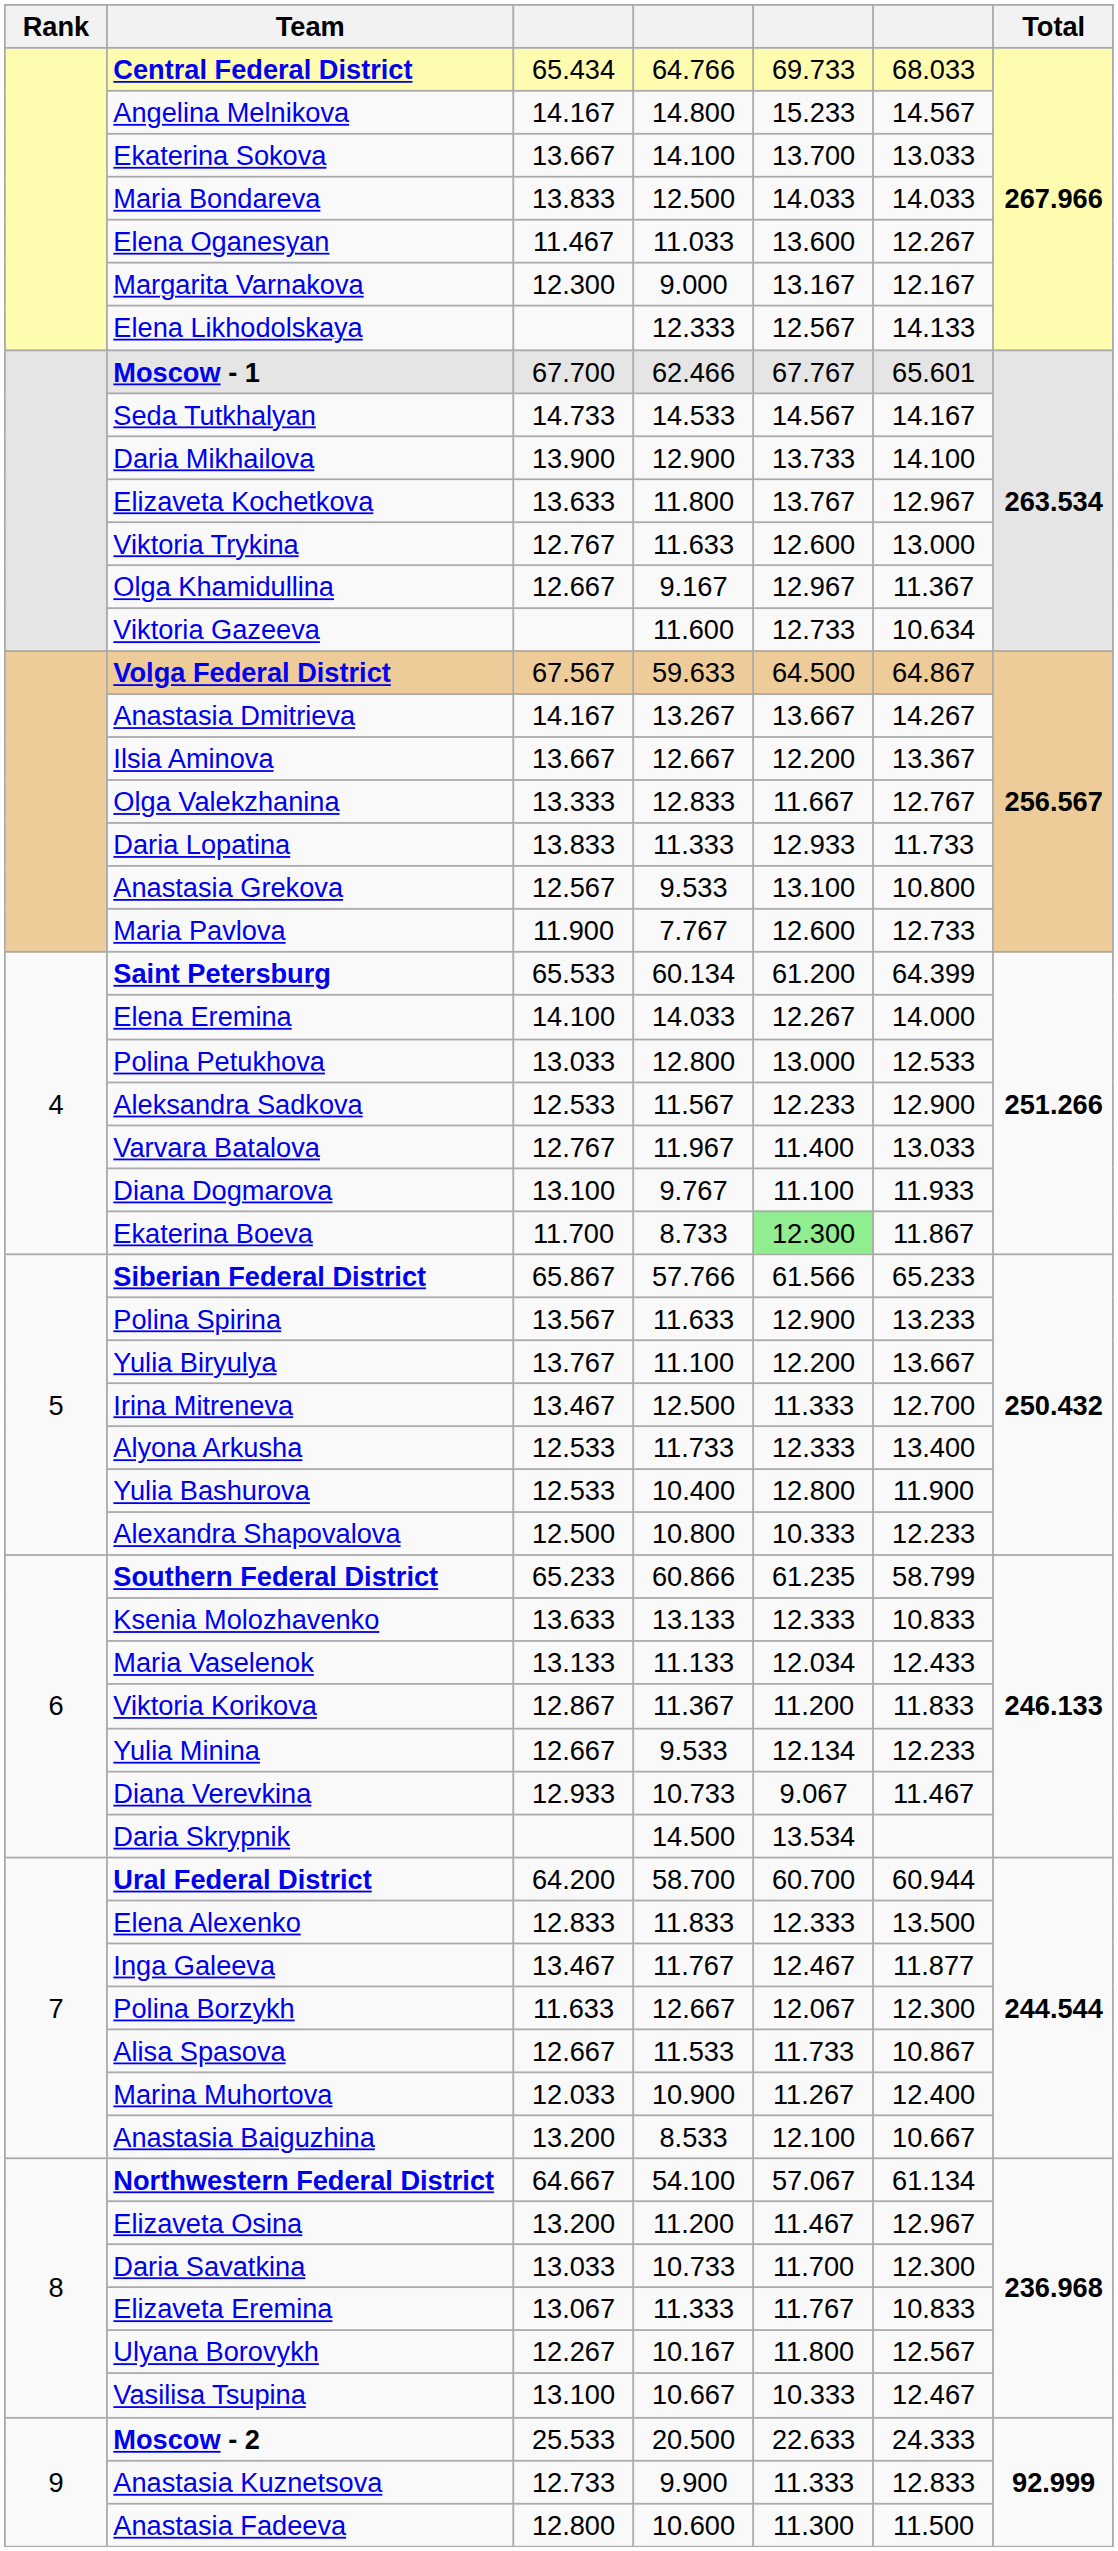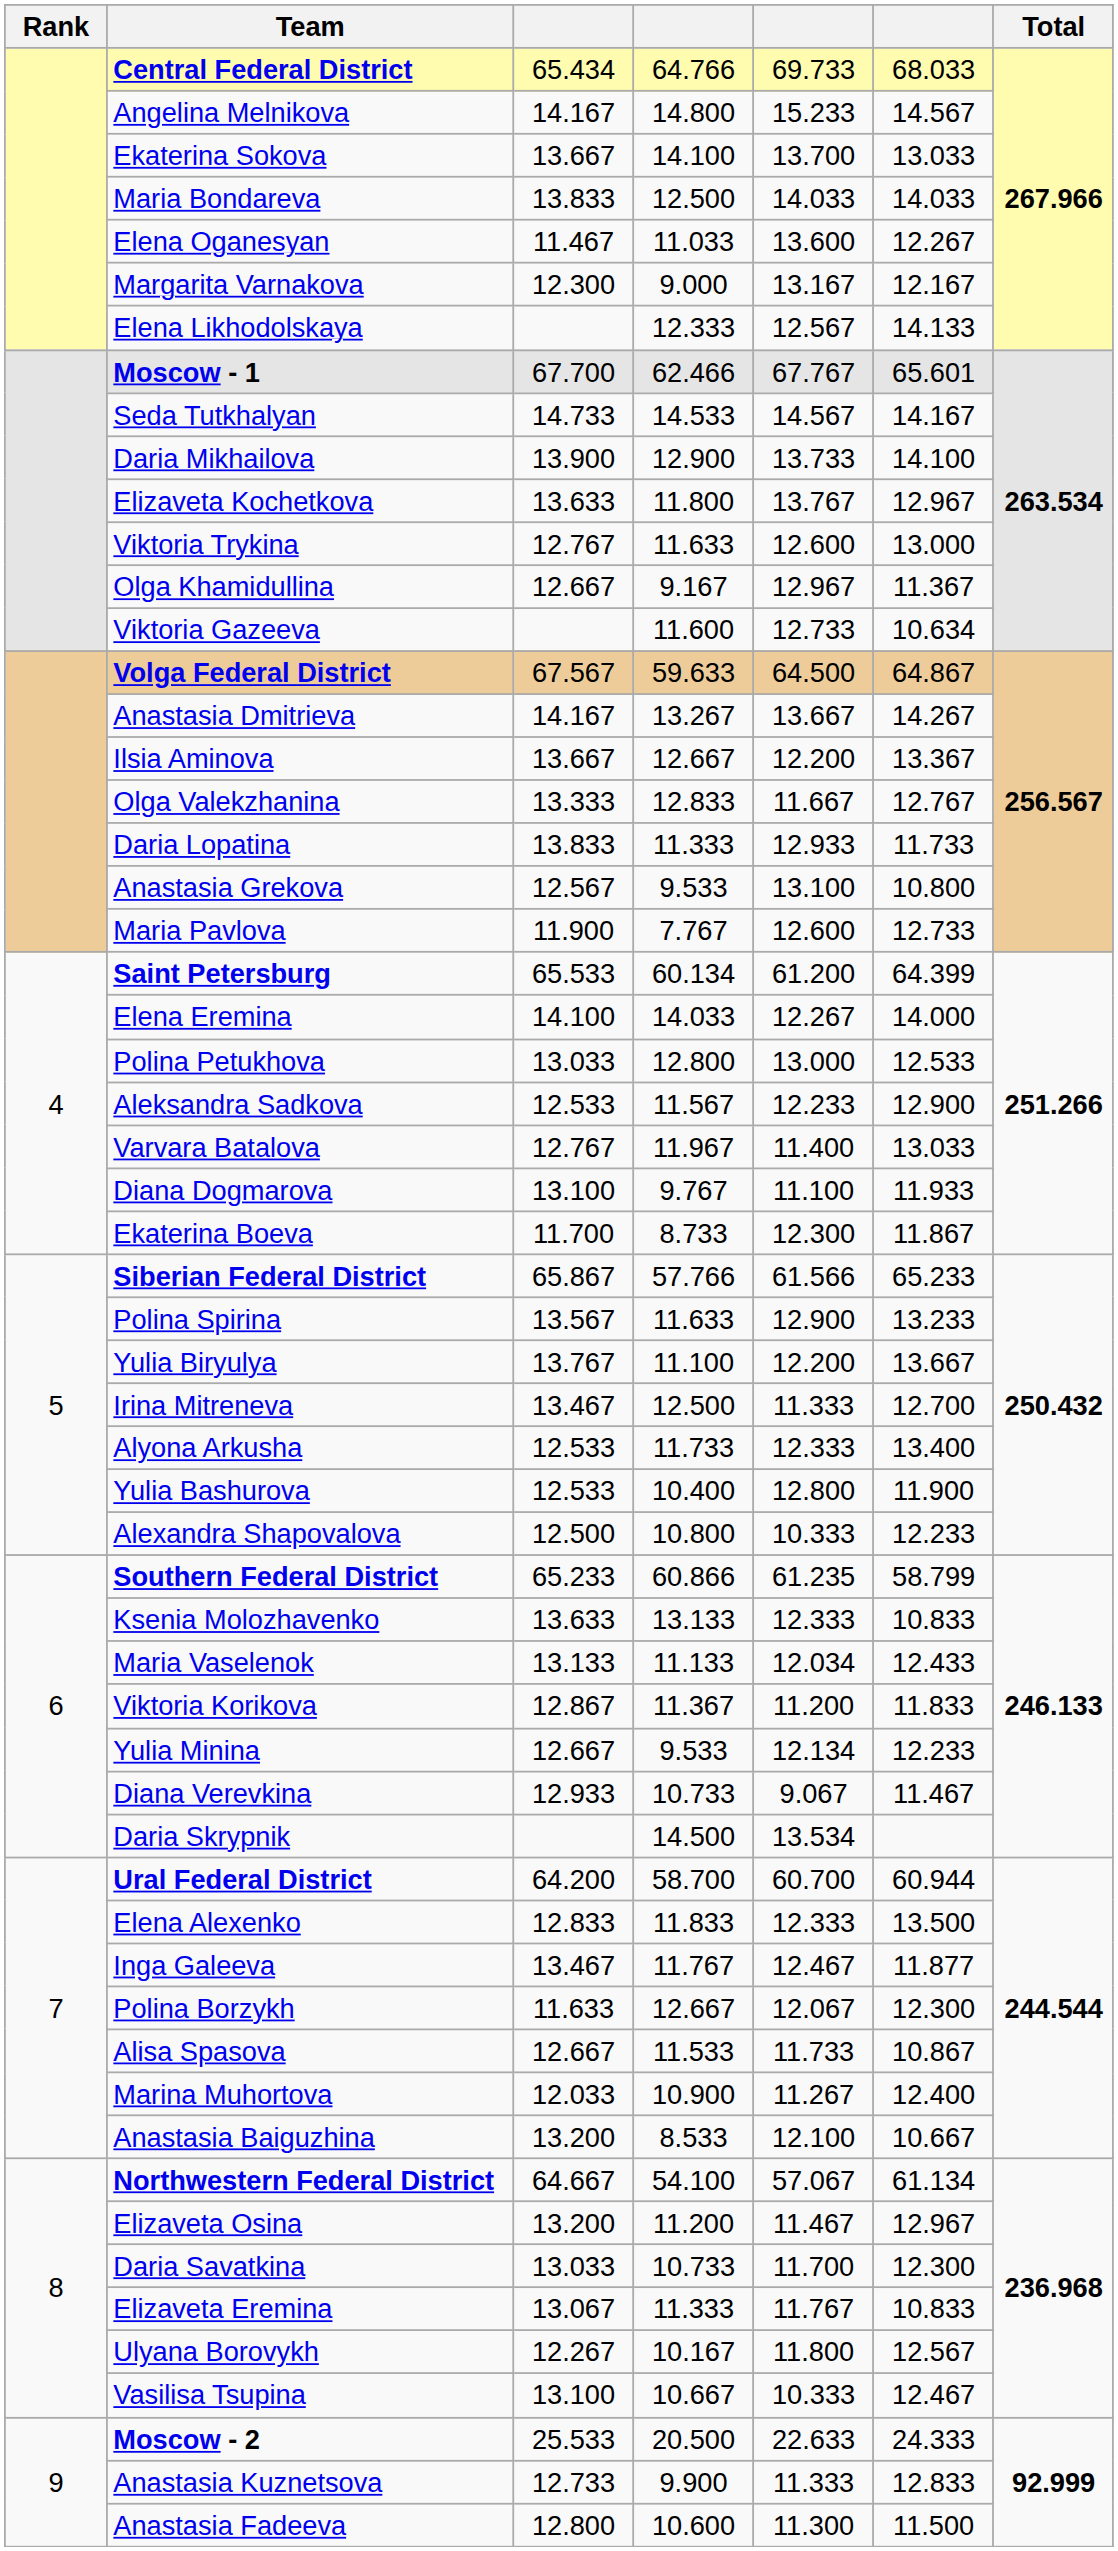(814, 1233) lightgreen background -> (814, 1233) no background
